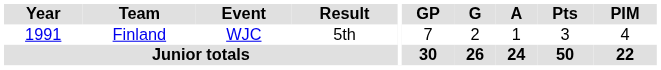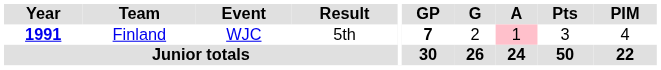(43, 34) normal -> (43, 34) bold
(428, 34) normal -> (428, 34) bold
(516, 34) no background -> (516, 34) pink background
